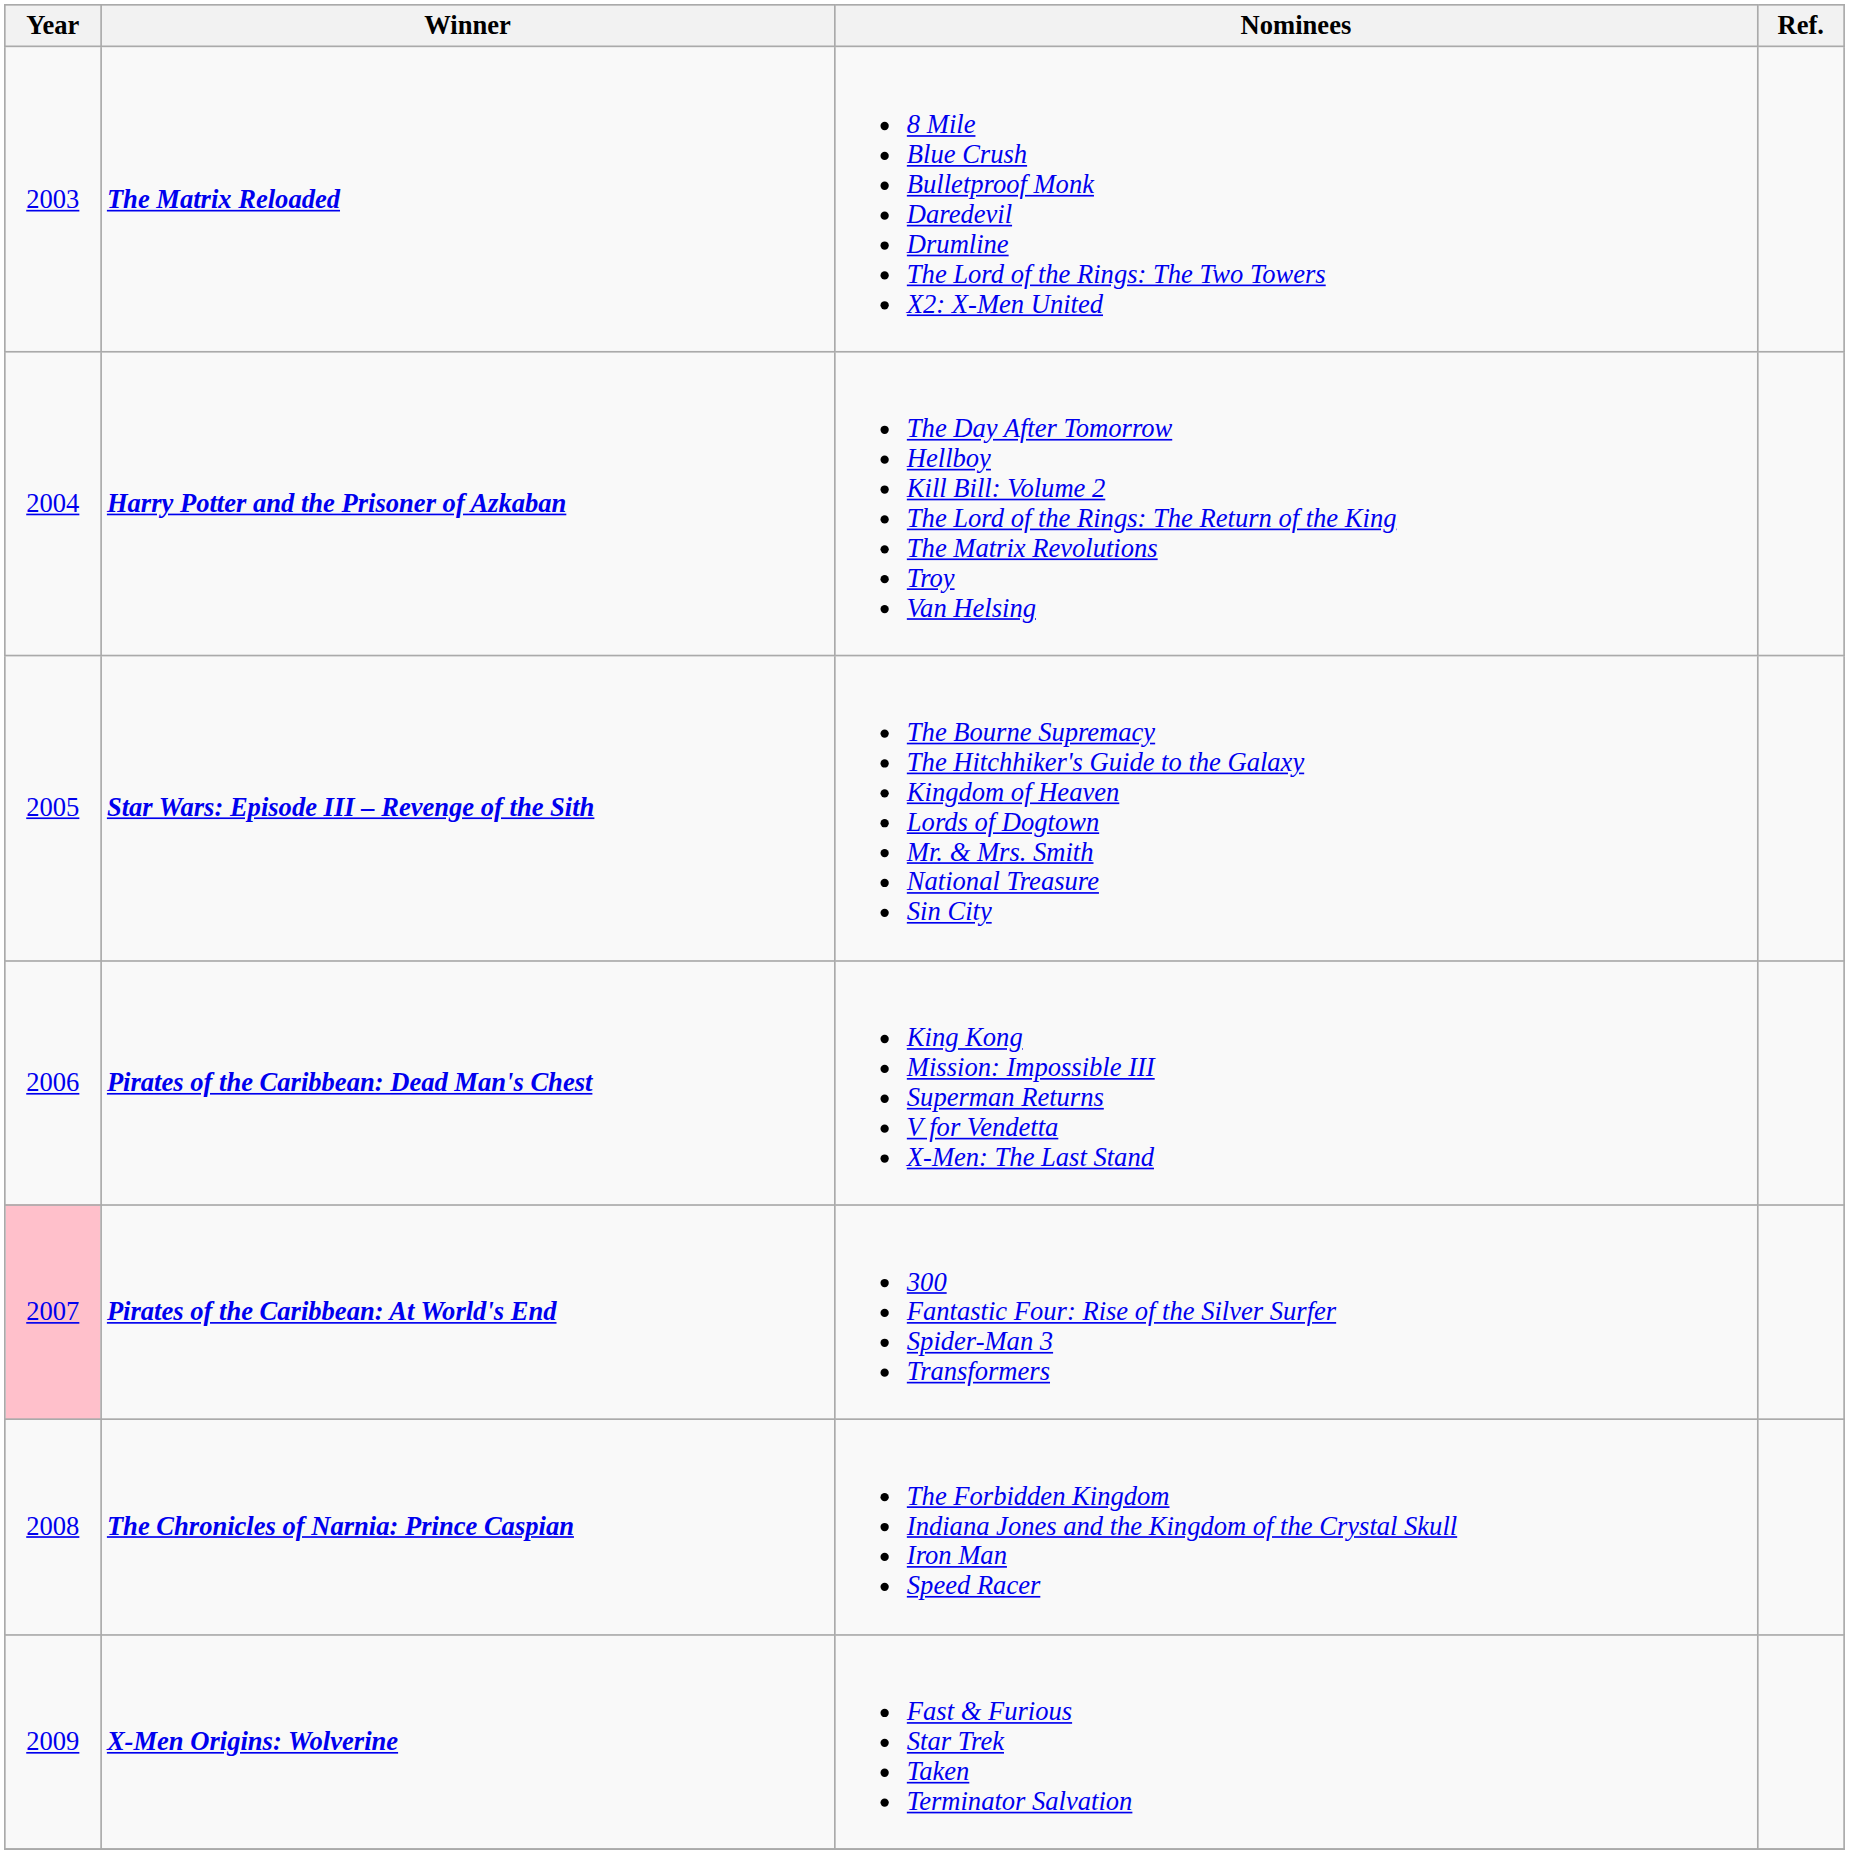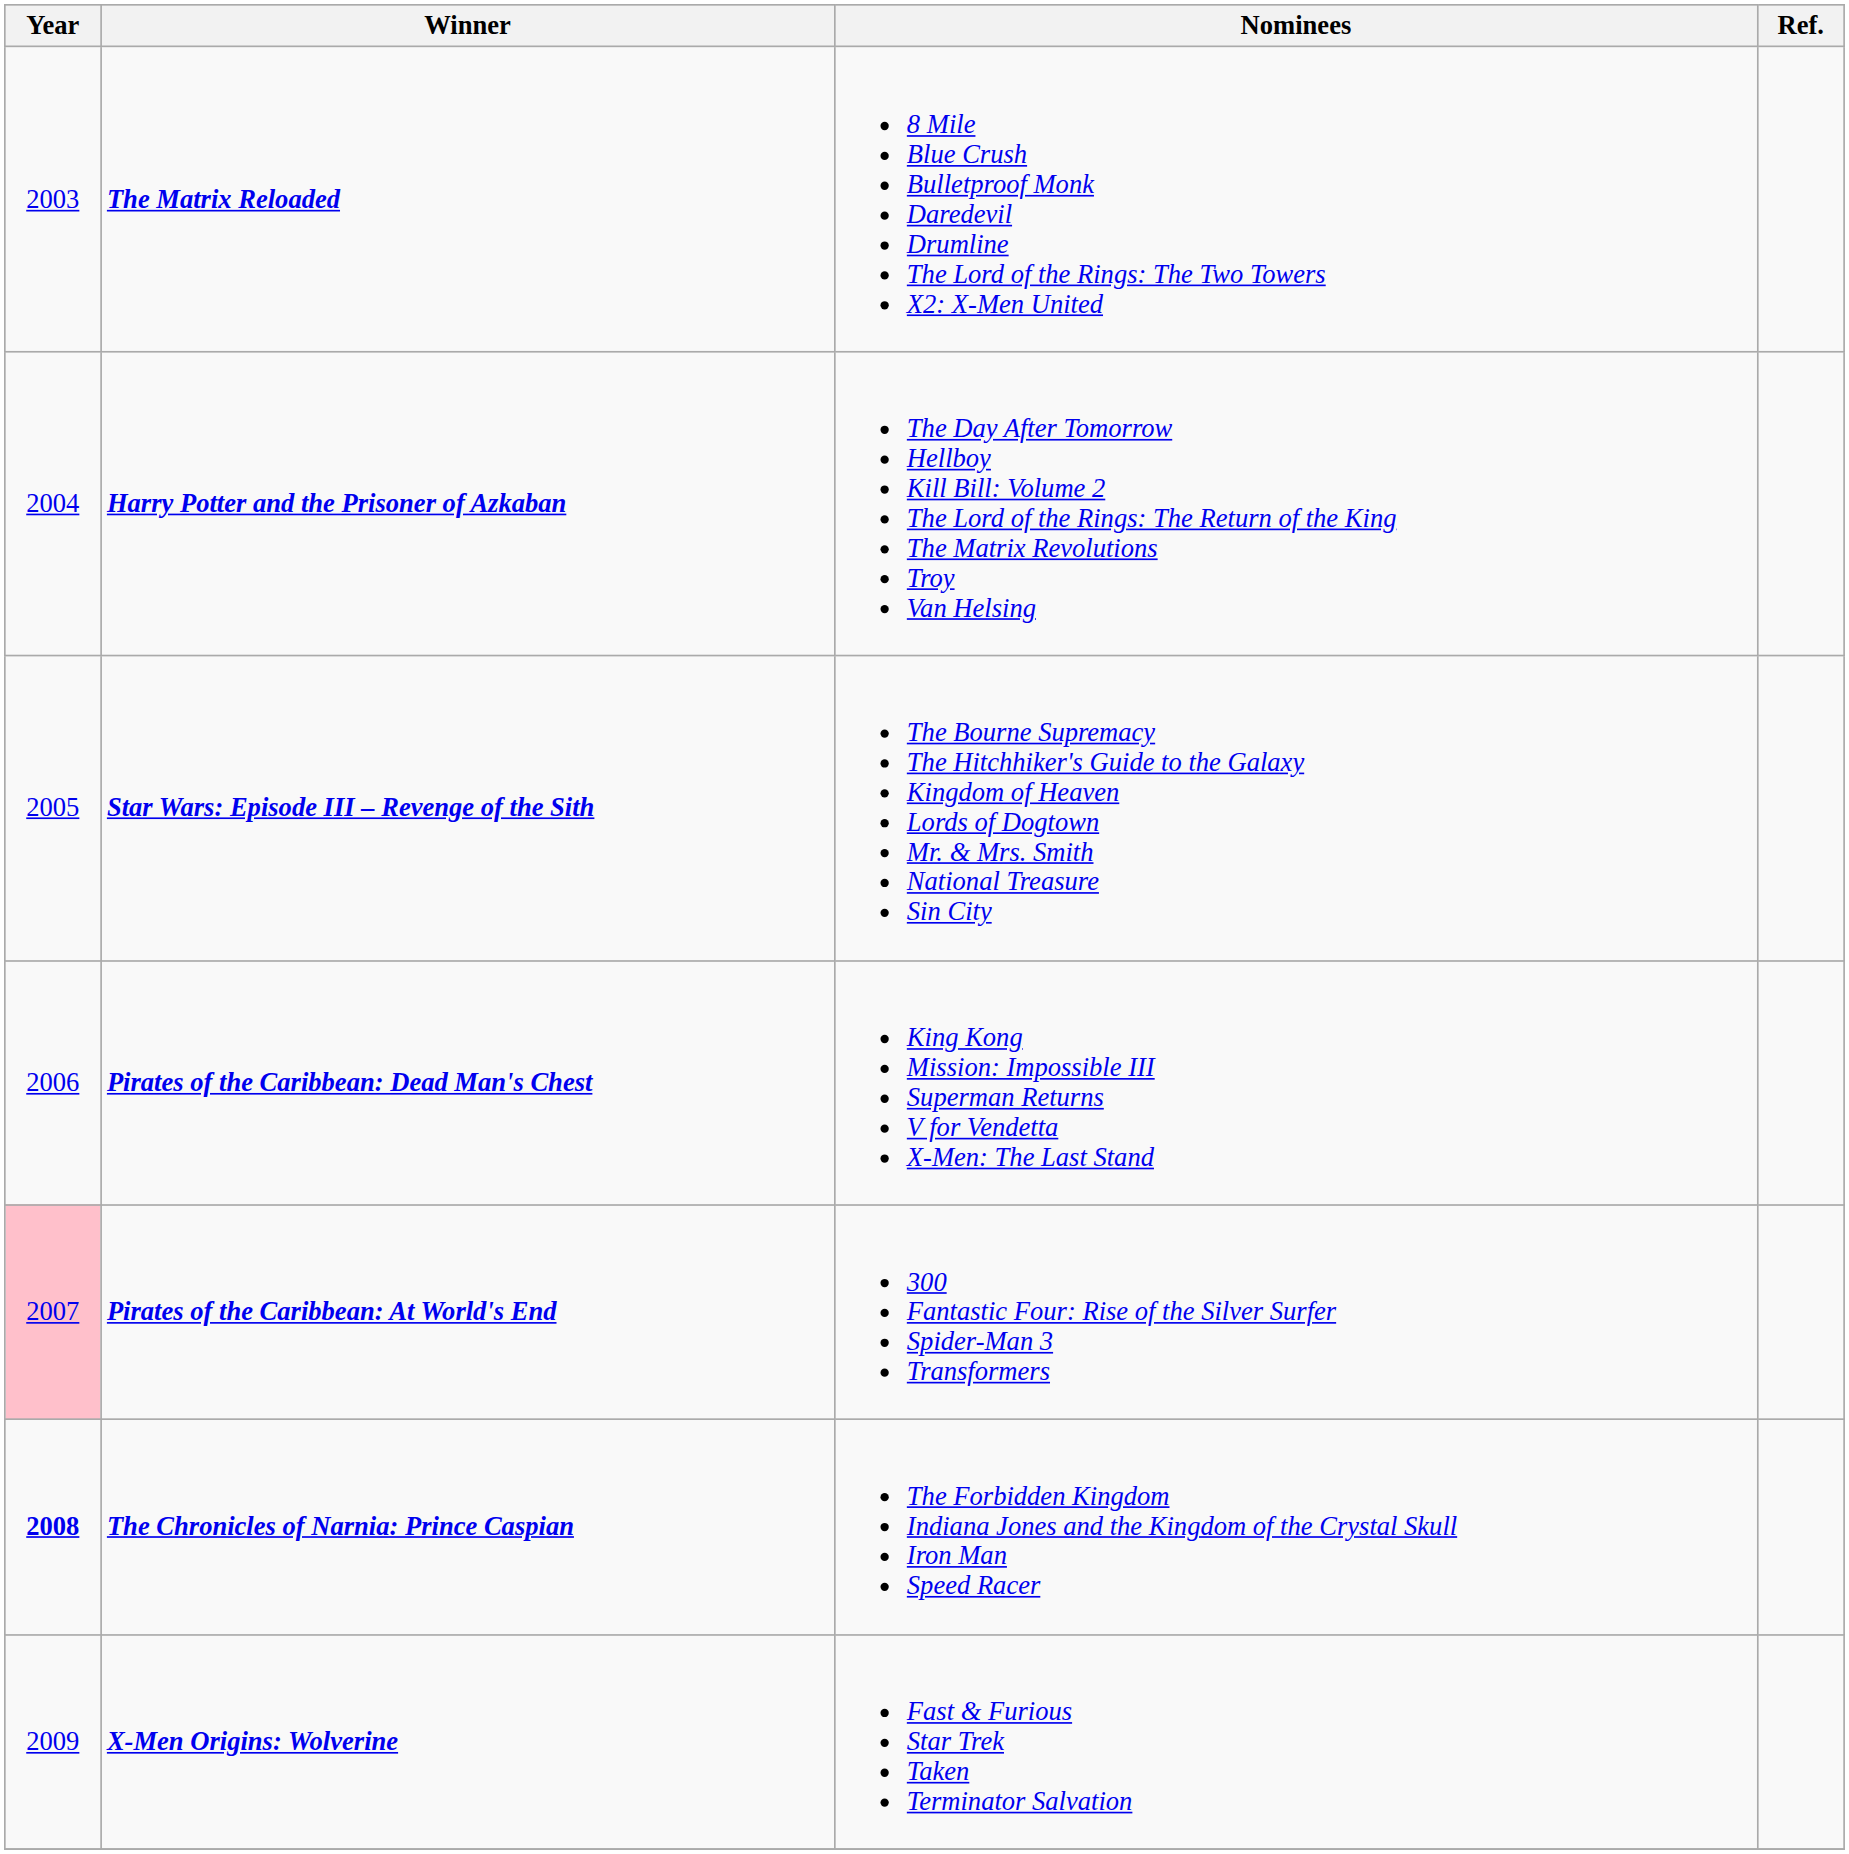(53, 1526) normal -> (53, 1526) bold
